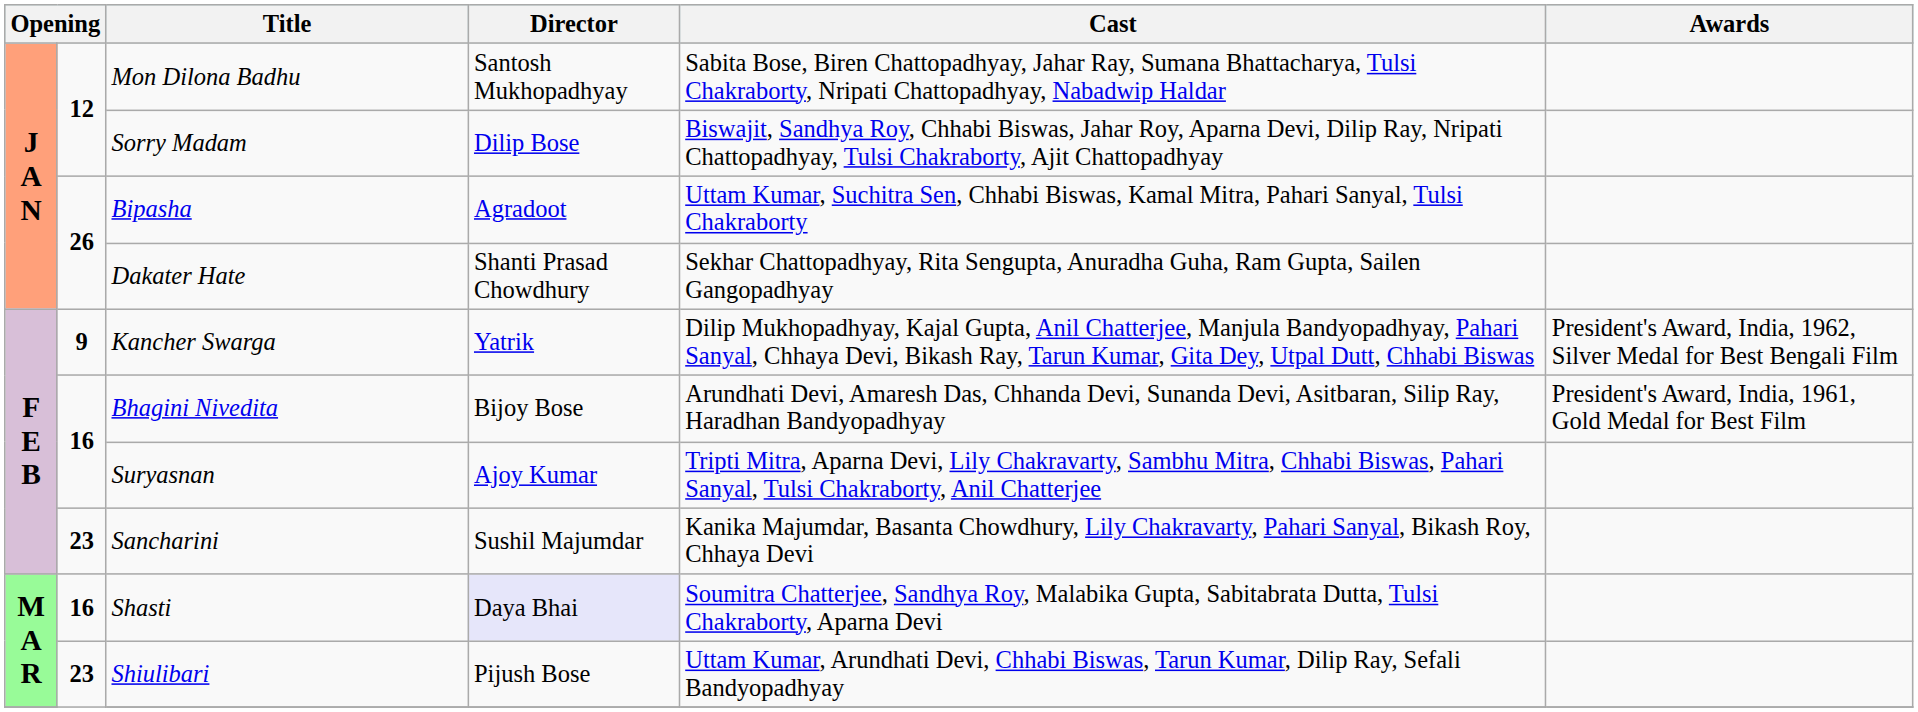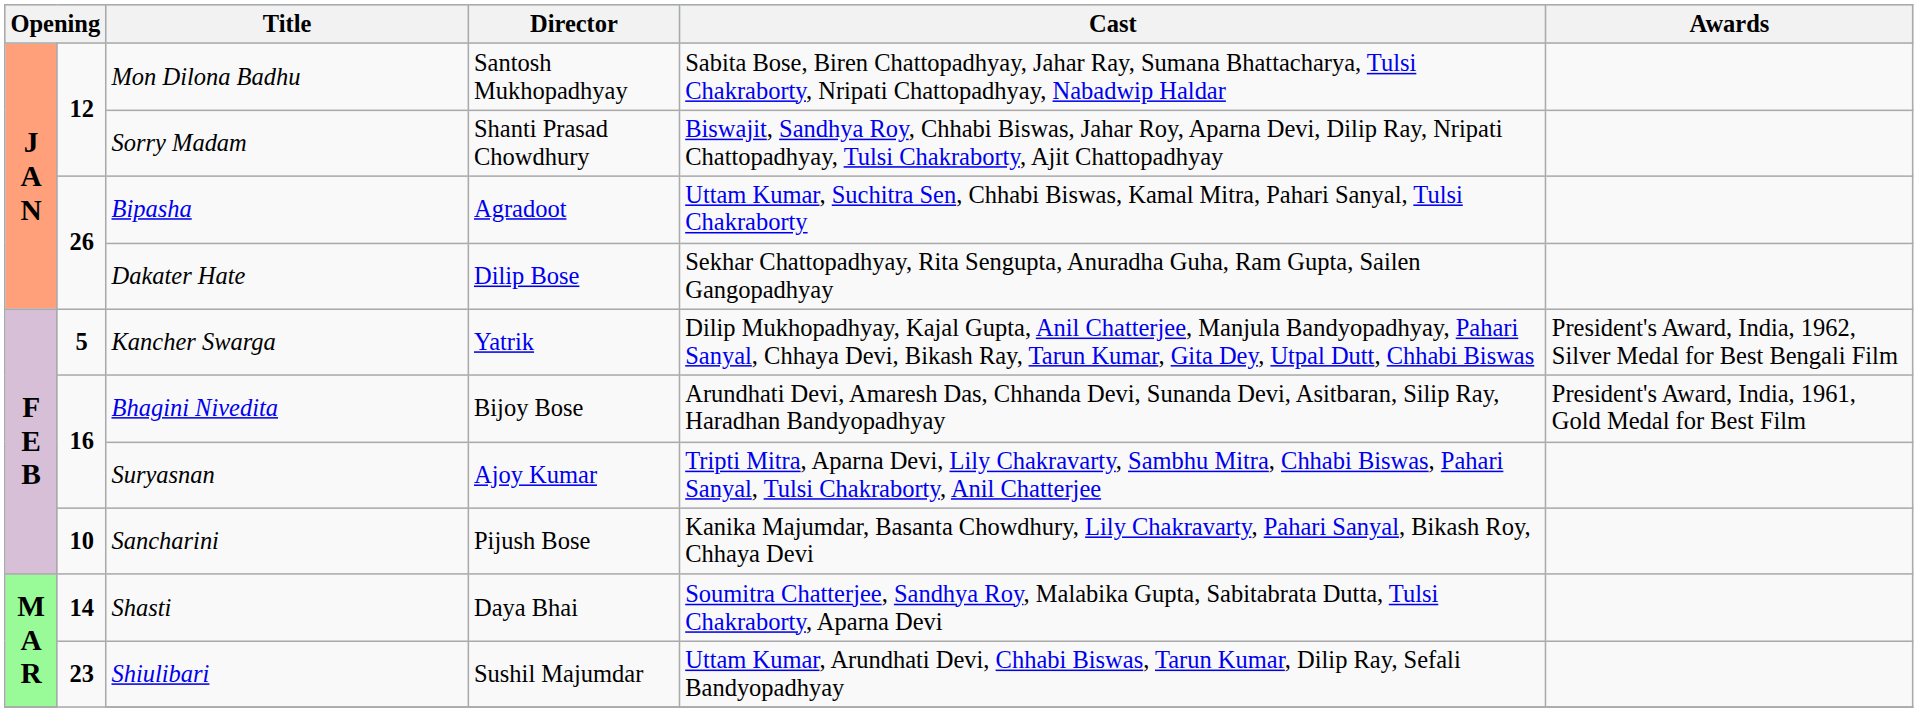(527, 142) Dilip Bose -> (541, 142) Shanti Prasad Chowdhury
(541, 275) Shanti Prasad Chowdhury -> (527, 275) Dilip Bose
(82, 341) 9 -> (82, 341) 5
(82, 541) 23 -> (82, 541) 10
(559, 541) Sushil Majumdar -> (532, 541) Pijush Bose
(82, 607) 16 -> (82, 607) 14
(526, 607) lavender background -> (526, 607) no background
(532, 673) Pijush Bose -> (559, 673) Sushil Majumdar
